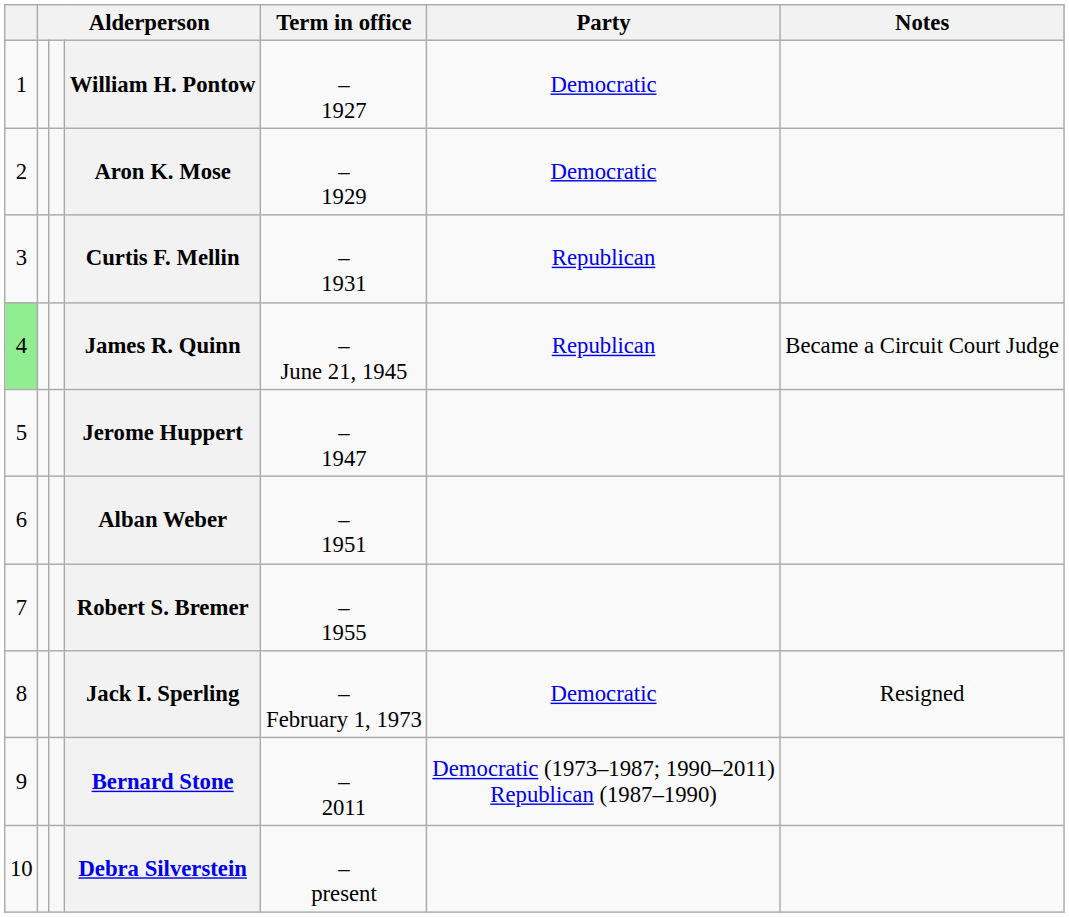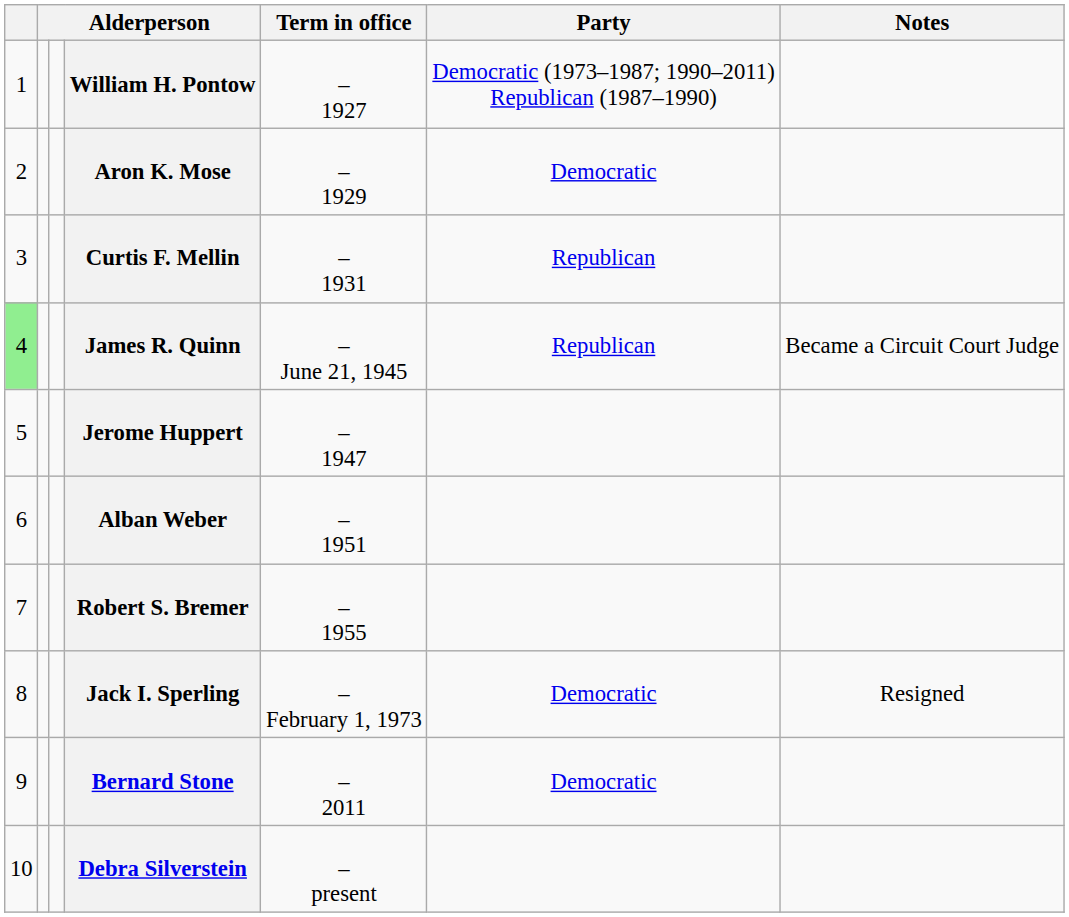(604, 84) Democratic -> (604, 84) Democratic (1973–1987; 1990–2011) Republican (1987–1990)
(604, 781) Democratic (1973–1987; 1990–2011) Republican (1987–1990) -> (604, 781) Democratic
